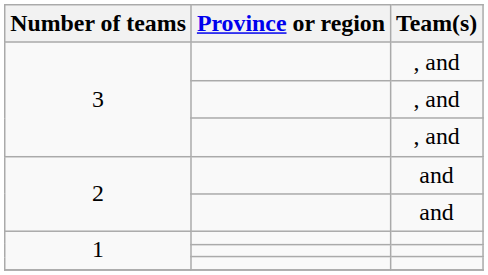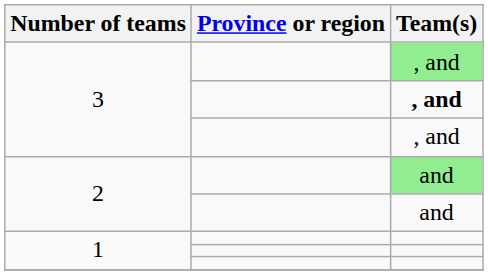(437, 61) no background -> (437, 61) lightgreen background
(437, 99) normal -> (437, 99) bold
(437, 174) no background -> (437, 174) lightgreen background
